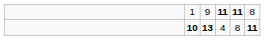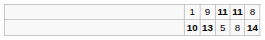(223, 27) 4 -> (223, 27) 5
(252, 27) 11 -> (253, 27) 14
